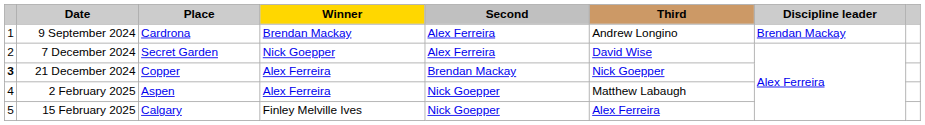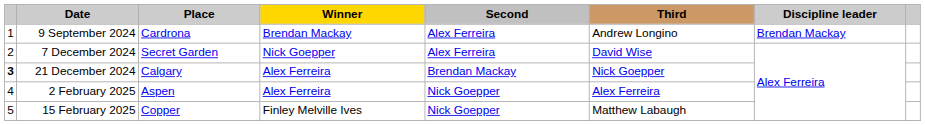(160, 71) Copper -> (161, 71) Calgary
(639, 91) Matthew Labaugh -> (626, 91) Alex Ferreira
(161, 110) Calgary -> (160, 110) Copper
(626, 110) Alex Ferreira -> (639, 110) Matthew Labaugh
